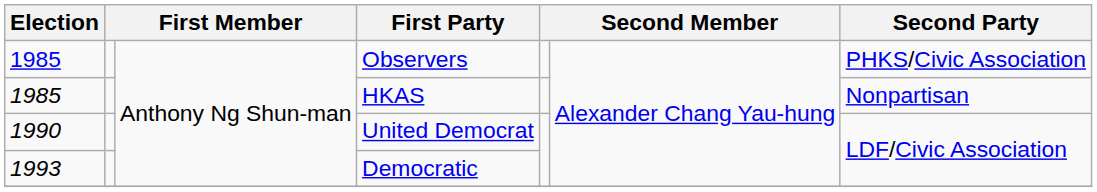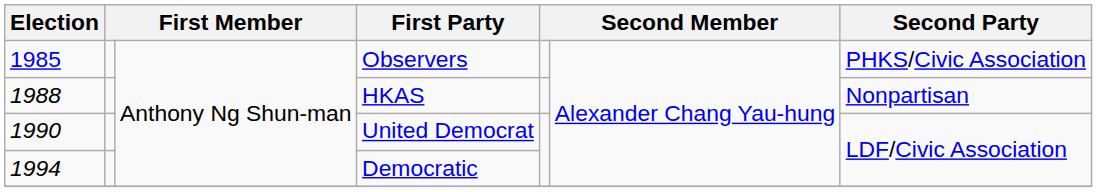(35, 95) 1985 -> (35, 95) 1988
(35, 167) 1993 -> (35, 167) 1994
